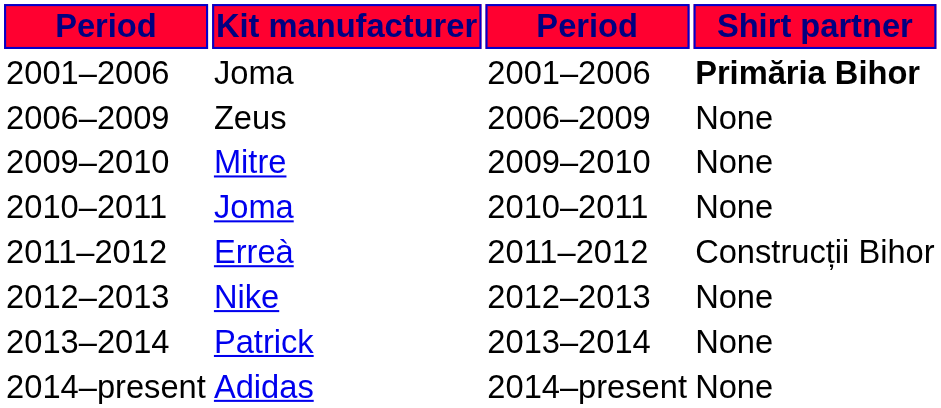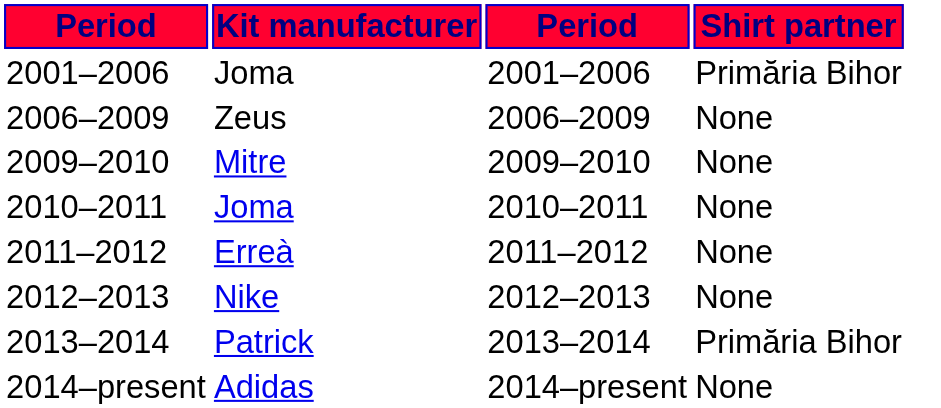(808, 72) bold -> (799, 72) normal
(815, 252) Construcții Bihor -> (734, 252) None
(734, 342) None -> (799, 342) Primăria Bihor
